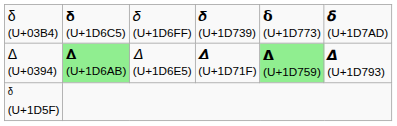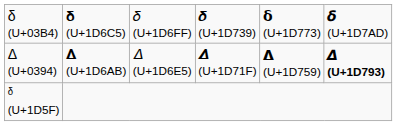(96, 63) lightgreen background -> (96, 63) no background
(292, 63) lightgreen background -> (292, 63) no background
(356, 63) normal -> (356, 63) bold
